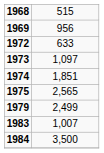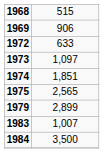(65, 28) 956 -> (65, 28) 906
(65, 108) 2,499 -> (65, 108) 2,899
